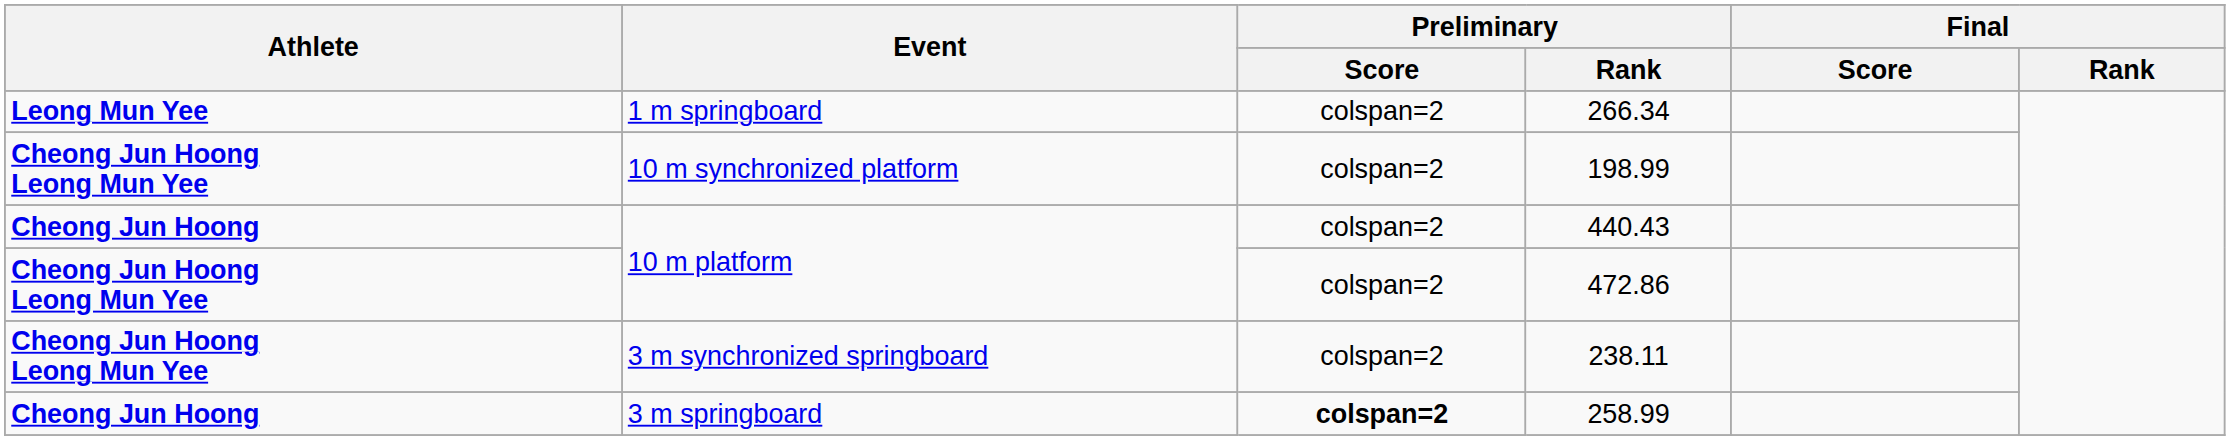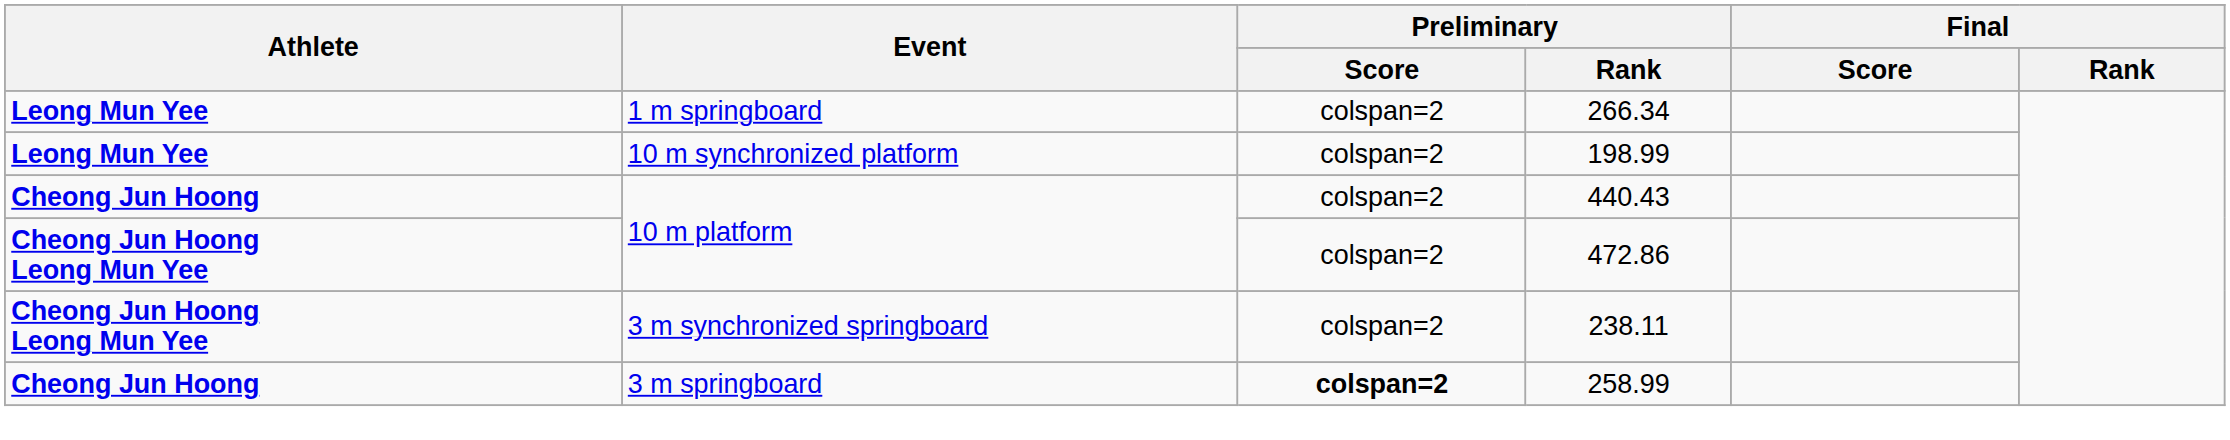(135, 169) Cheong Jun Hoong Leong Mun Yee -> (110, 154) Leong Mun Yee
